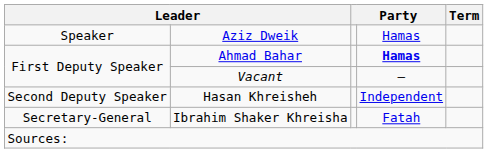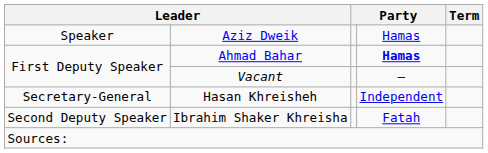(87, 97) Second Deputy Speaker -> (87, 97) Secretary-General
(87, 118) Secretary-General -> (87, 118) Second Deputy Speaker
